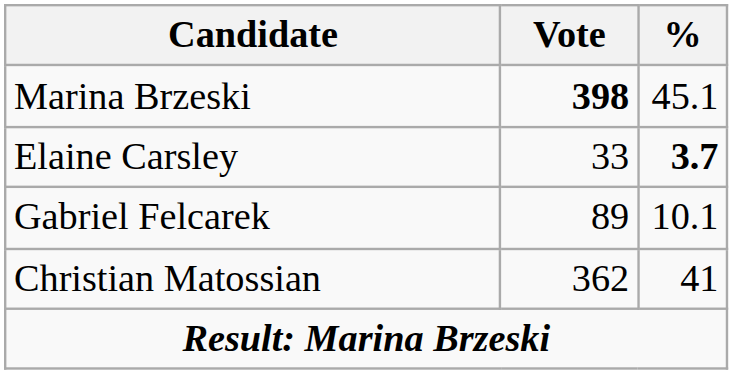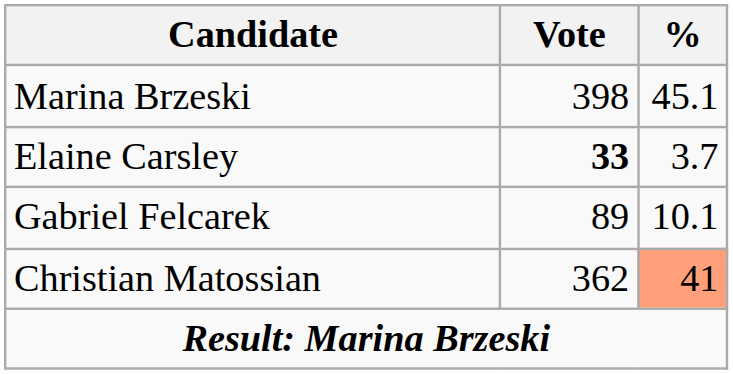(600, 95) bold -> (600, 95) normal
(610, 156) normal -> (610, 156) bold
(695, 156) bold -> (695, 156) normal
(699, 277) no background -> (699, 277) lightsalmon background
